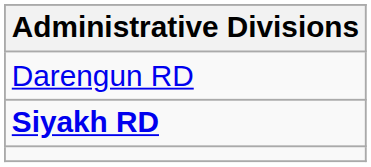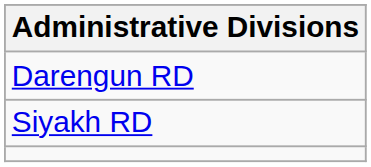(85, 122) bold -> (82, 122) normal
